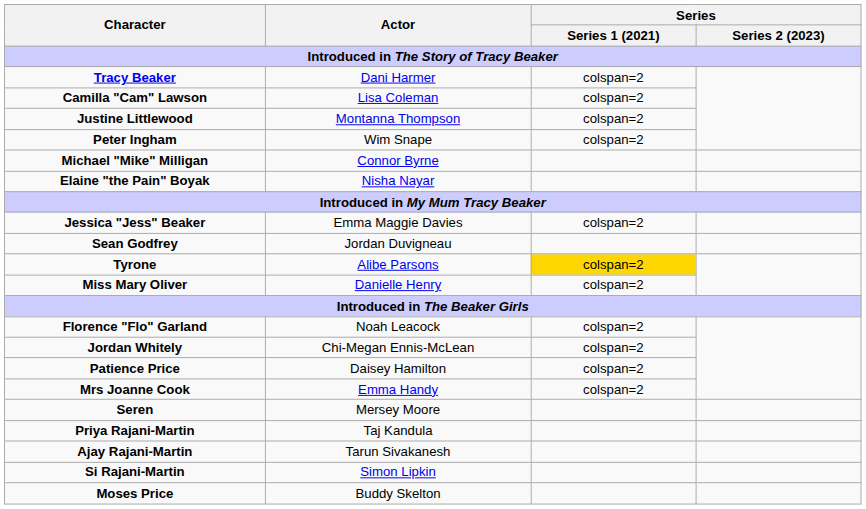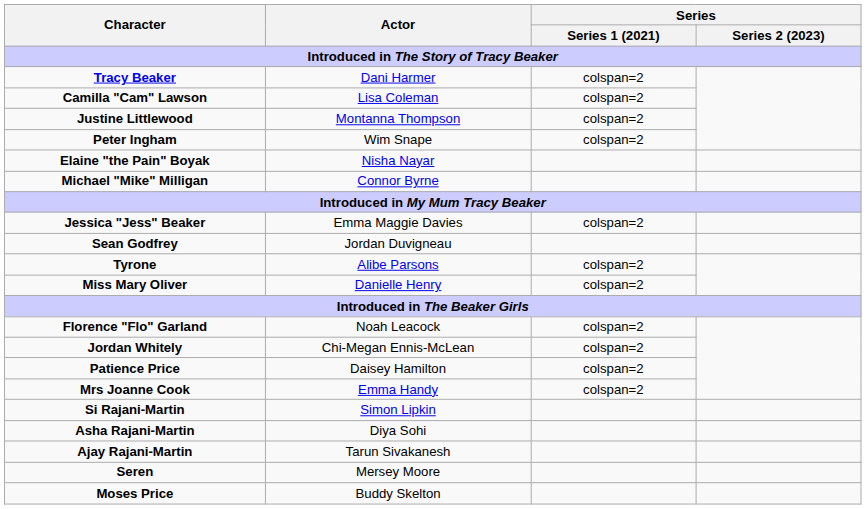rows swapped: (135, 181) <-> (135, 160)
(613, 264) gold background -> (613, 264) no background
rows swapped: (135, 472) <-> (135, 410)
- row: (135, 430)
+ row: (135, 430)
